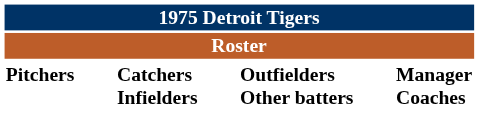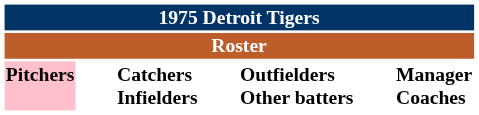(40, 74) no background -> (40, 74) pink background
